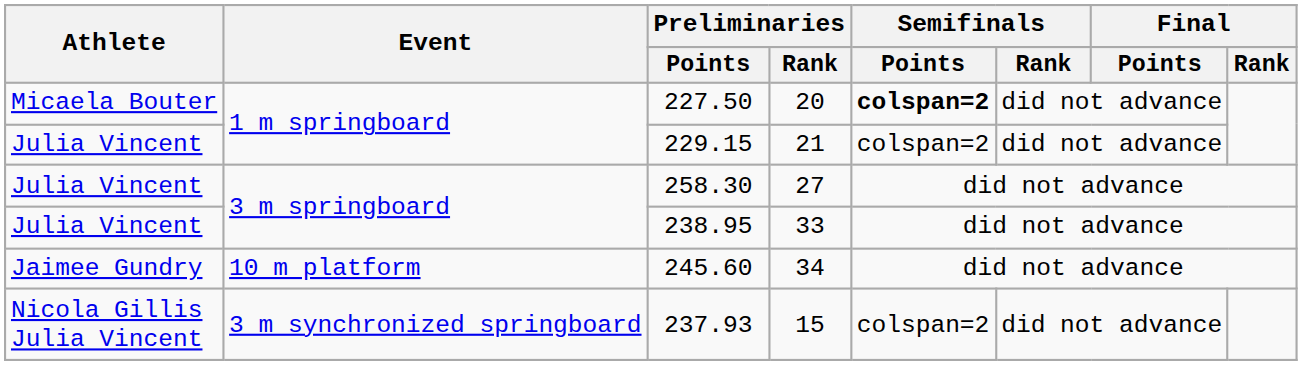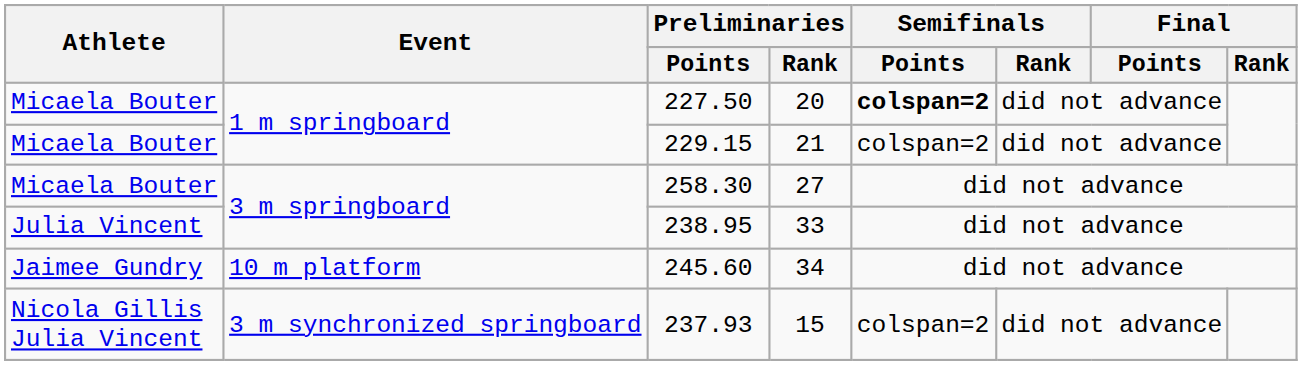(107, 145) Julia Vincent -> (114, 145) Micaela Bouter
(107, 186) Julia Vincent -> (114, 186) Micaela Bouter
